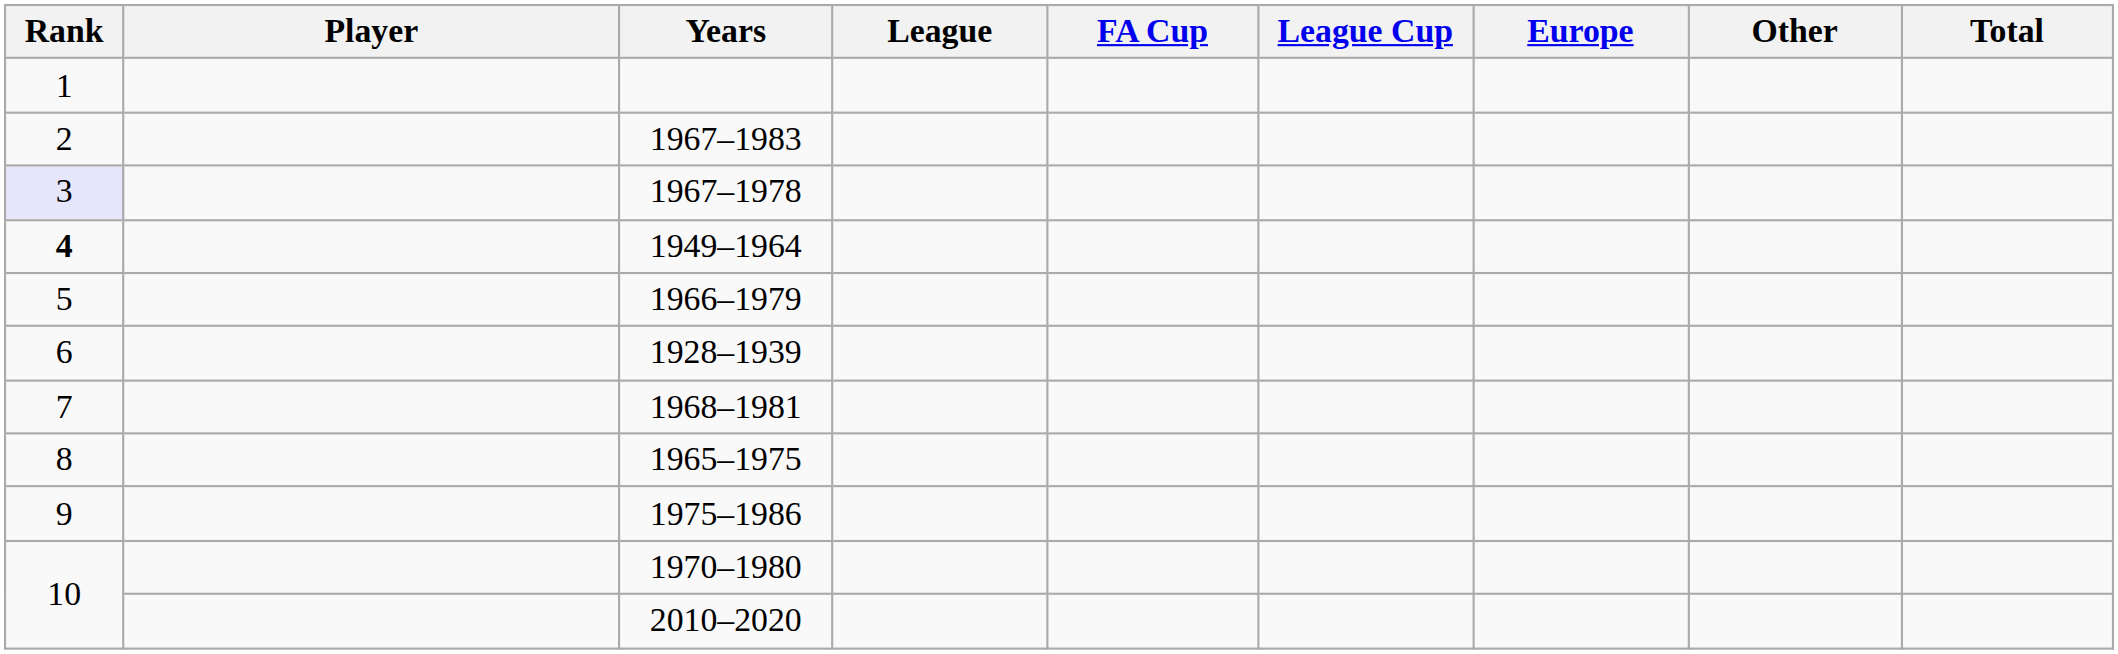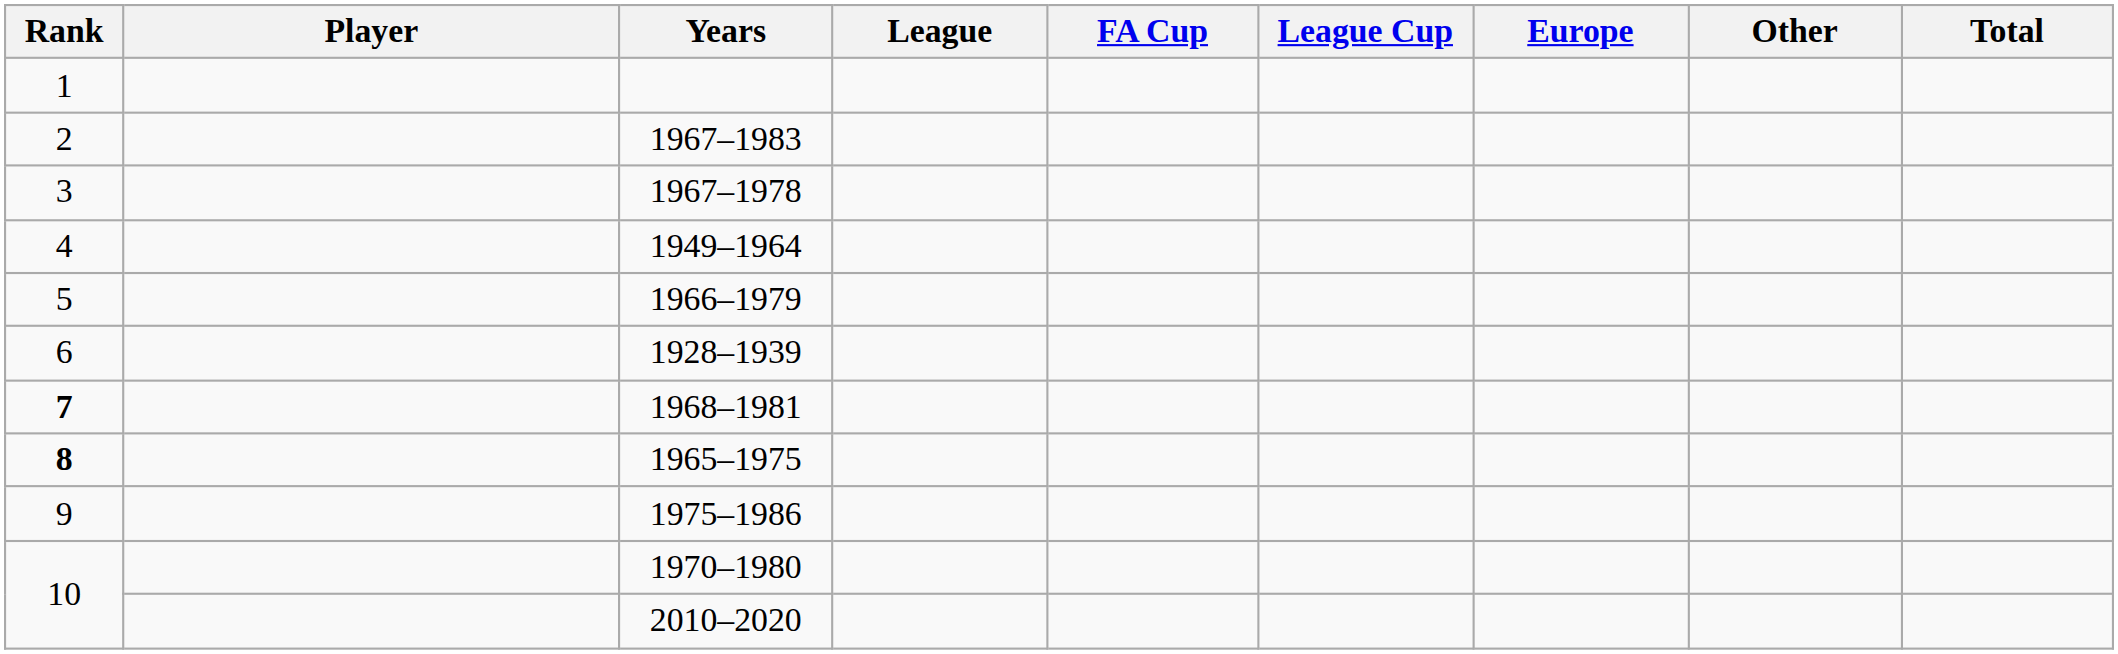(64, 191) lavender background -> (64, 191) no background
(64, 245) bold -> (64, 245) normal
(64, 406) normal -> (64, 406) bold
(64, 459) normal -> (64, 459) bold
